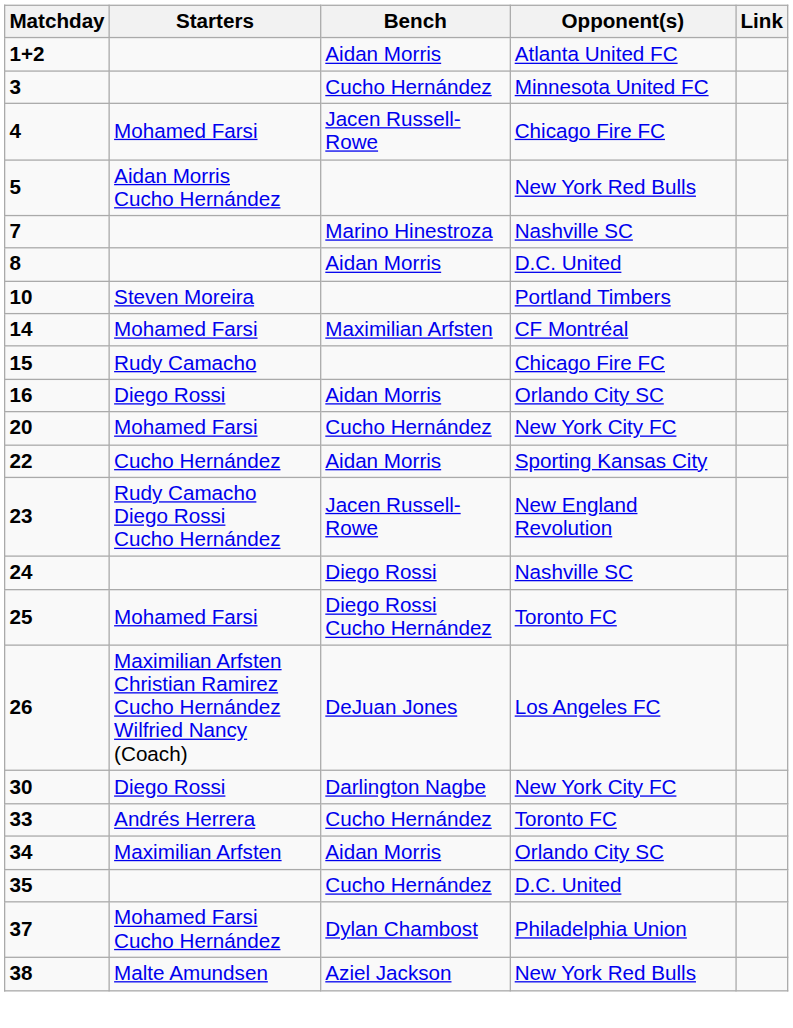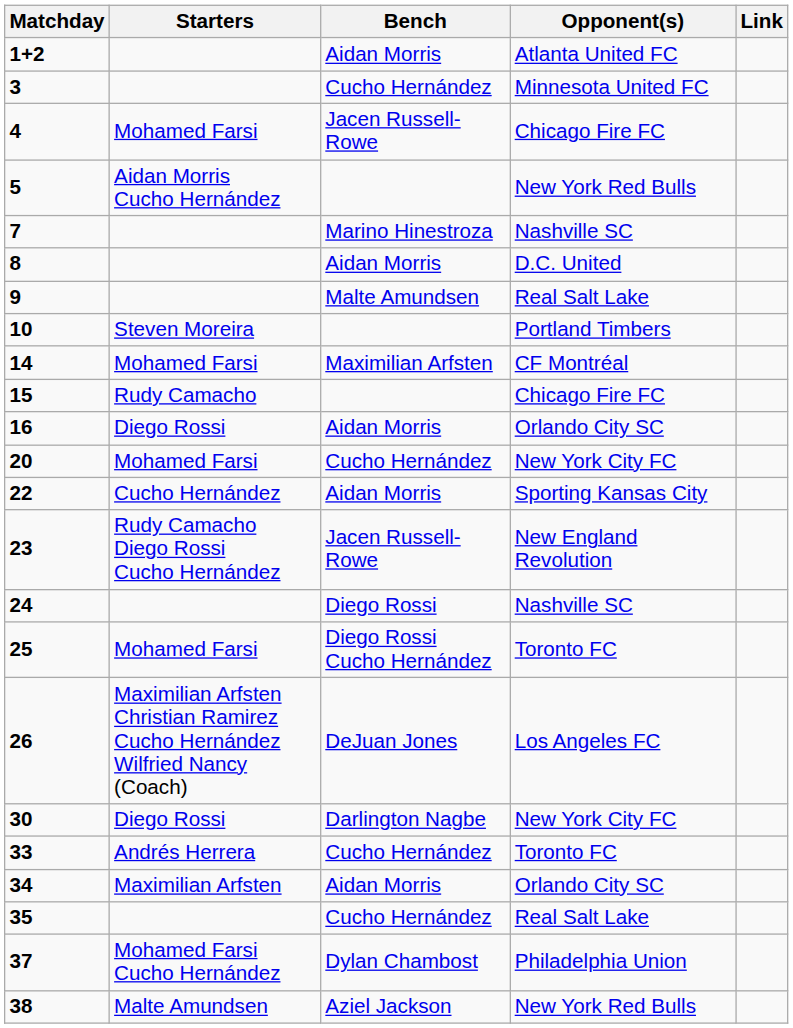+ row: (15, 297)
(568, 885) D.C. United -> (582, 917) Real Salt Lake
